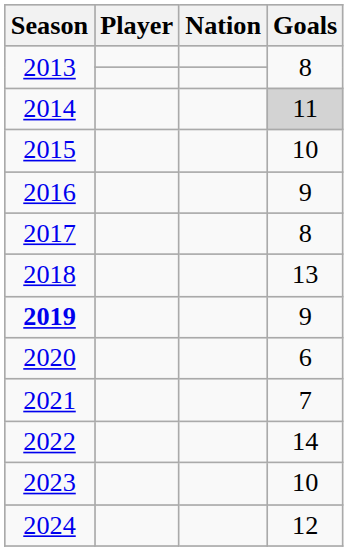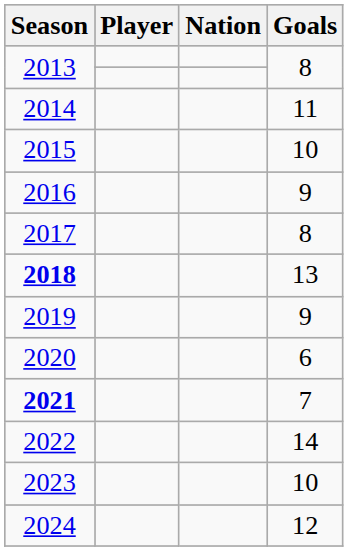(305, 108) lightgrey background -> (305, 108) no background
(50, 274) normal -> (50, 274) bold
(50, 316) bold -> (50, 316) normal
(50, 399) normal -> (50, 399) bold
